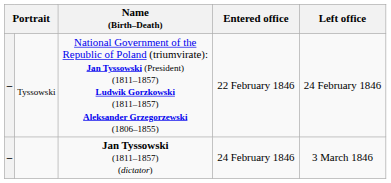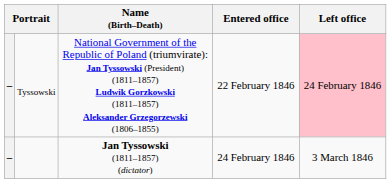(342, 85) no background -> (342, 85) pink background
